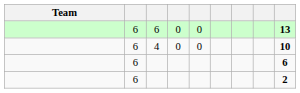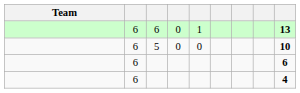(199, 29) 0 -> (199, 29) 1
(157, 46) 4 -> (157, 46) 5
(285, 79) 2 -> (285, 79) 4
